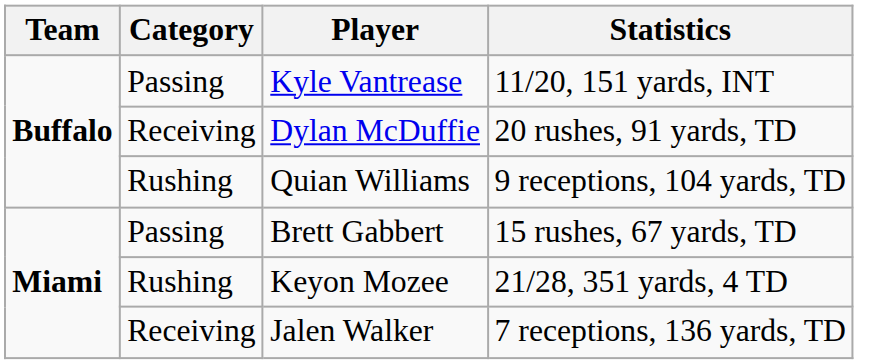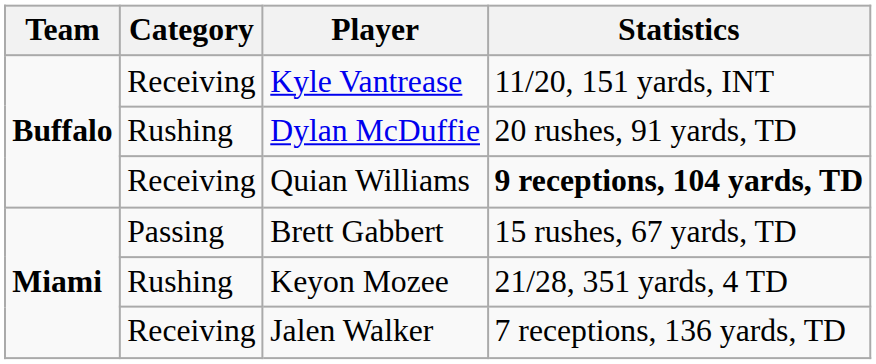(176, 80) Passing -> (191, 80) Receiving
(191, 130) Receiving -> (180, 130) Rushing
(180, 181) Rushing -> (191, 181) Receiving
(670, 181) normal -> (679, 181) bold
